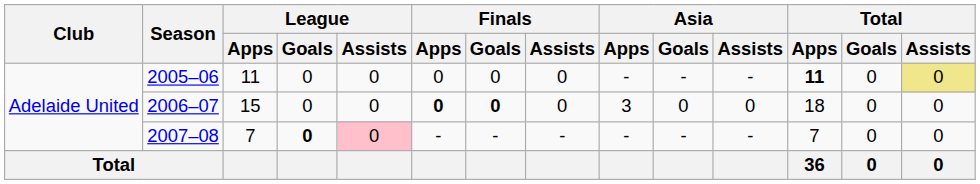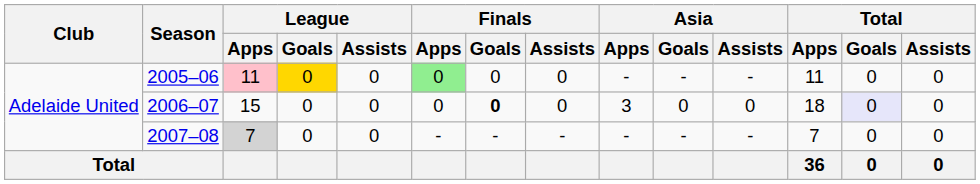(250, 77) no background -> (250, 77) pink background
(307, 77) no background -> (307, 77) gold background
(438, 77) no background -> (438, 77) lightgreen background
(814, 77) bold -> (814, 77) normal
(938, 77) khaki background -> (938, 77) no background
(438, 106) bold -> (438, 106) normal
(872, 106) no background -> (872, 106) lavender background
(250, 135) no background -> (250, 135) lightgrey background
(307, 135) bold -> (307, 135) normal
(374, 135) pink background -> (374, 135) no background
